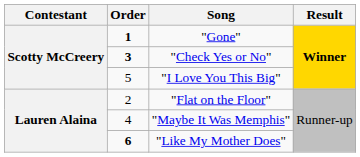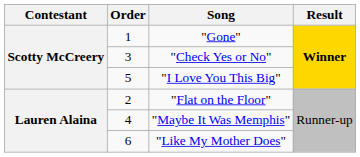(128, 36) bold -> (128, 36) normal
(128, 57) bold -> (128, 57) normal
(128, 141) bold -> (128, 141) normal
